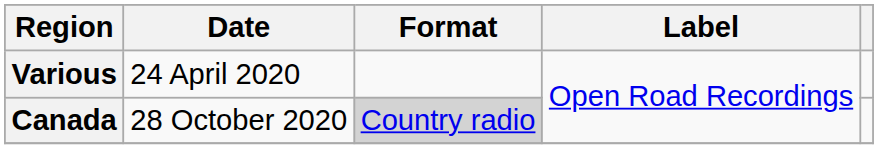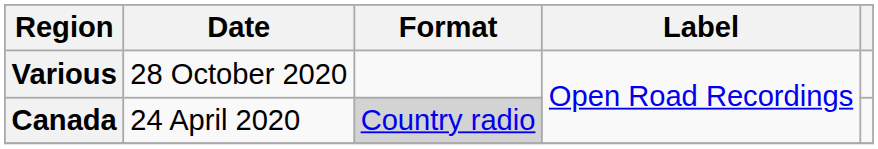(215, 73) 24 April 2020 -> (239, 73) 28 October 2020
(239, 119) 28 October 2020 -> (215, 119) 24 April 2020
